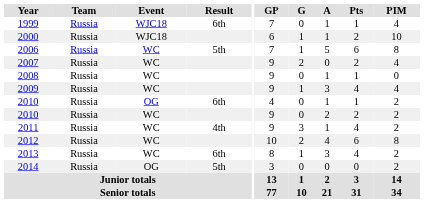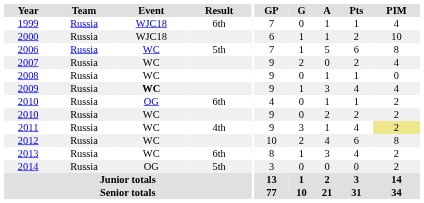(151, 88) normal -> (151, 88) bold
(396, 127) no background -> (396, 127) khaki background
